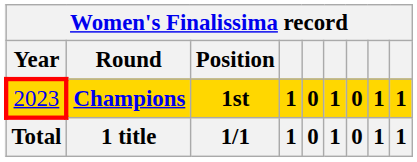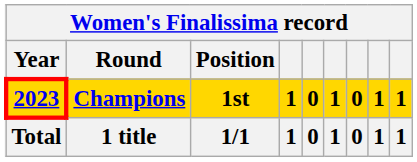(36, 98) normal -> (36, 98) bold
